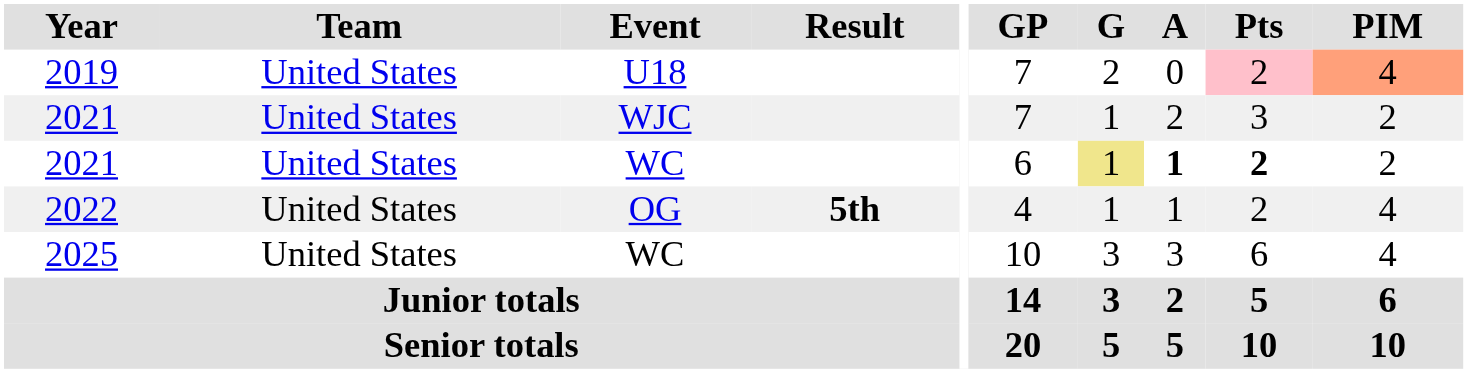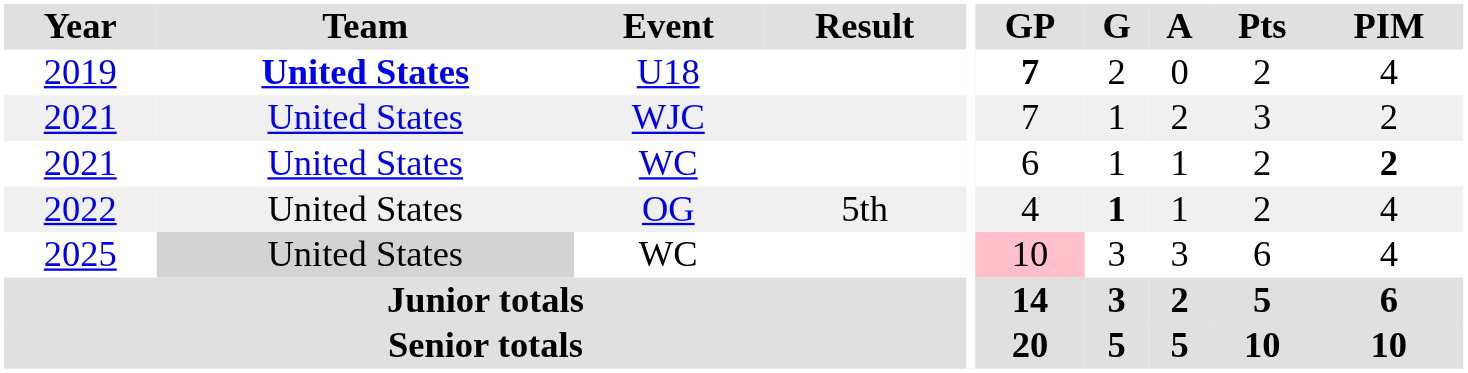(359, 71) normal -> (365, 71) bold
(1023, 71) normal -> (1030, 71) bold
(1259, 71) pink background -> (1262, 71) no background
(1388, 71) lightsalmon background -> (1389, 71) no background
(1111, 162) khaki background -> (1117, 162) no background
(1175, 162) bold -> (1180, 162) normal
(1259, 162) bold -> (1262, 162) normal
(1388, 162) normal -> (1389, 162) bold
(855, 208) bold -> (865, 208) normal
(1111, 208) normal -> (1117, 208) bold
(359, 254) no background -> (365, 254) lightgrey background
(1023, 254) no background -> (1030, 254) pink background
